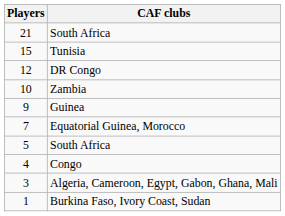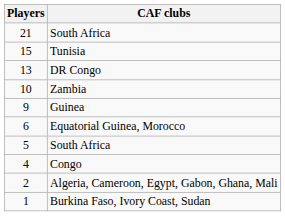(26, 70) 12 -> (26, 70) 13
(26, 126) 7 -> (26, 126) 6
(26, 182) 3 -> (26, 182) 2
